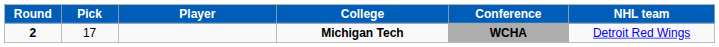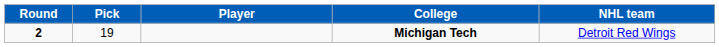- column: (508, 14)
(90, 33) 17 -> (107, 33) 19
